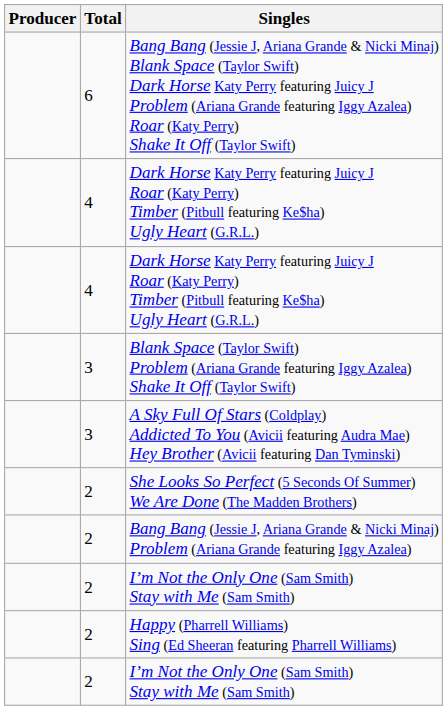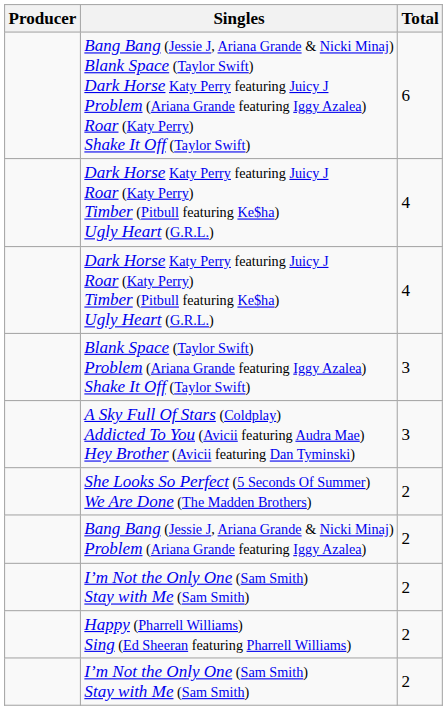columns swapped: (103, 17) <-> (284, 17)
